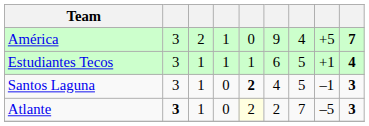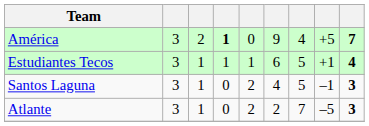(226, 39) normal -> (226, 39) bold
(251, 86) bold -> (251, 86) normal
(176, 109) bold -> (176, 109) normal
(251, 109) lightyellow background -> (251, 109) no background
